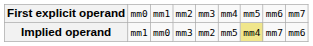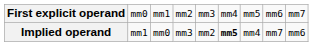(229, 33) normal -> (229, 32) bold
(252, 33) khaki background -> (252, 33) no background
